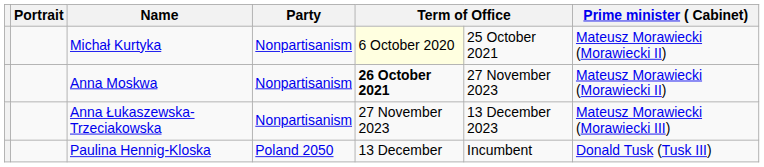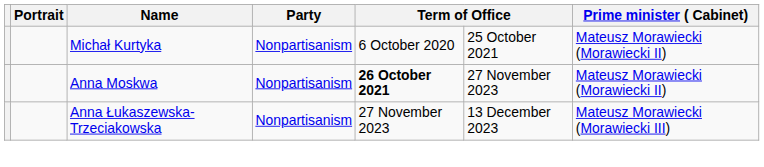(406, 45) lightyellow background -> (407, 45) no background
- row: (140, 150)
